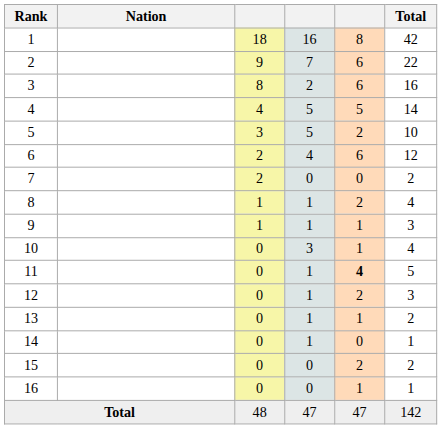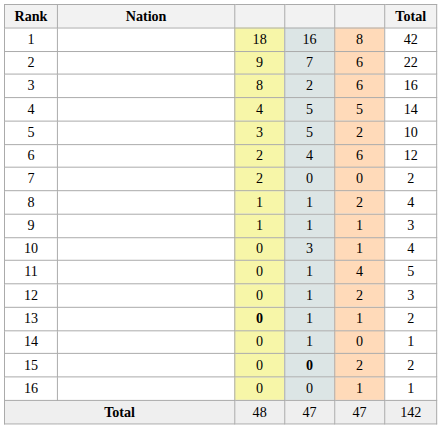(359, 272) bold -> (359, 272) normal
(260, 319) normal -> (260, 319) bold
(310, 365) normal -> (310, 365) bold
